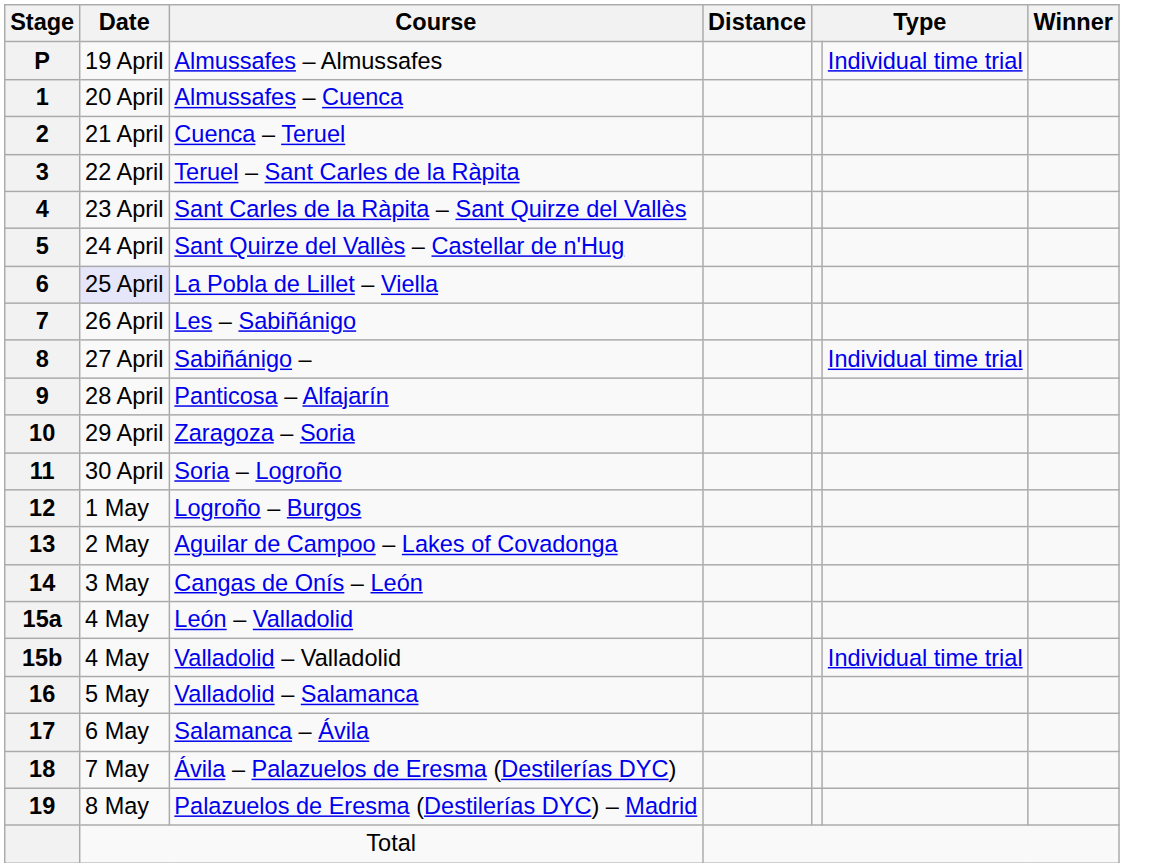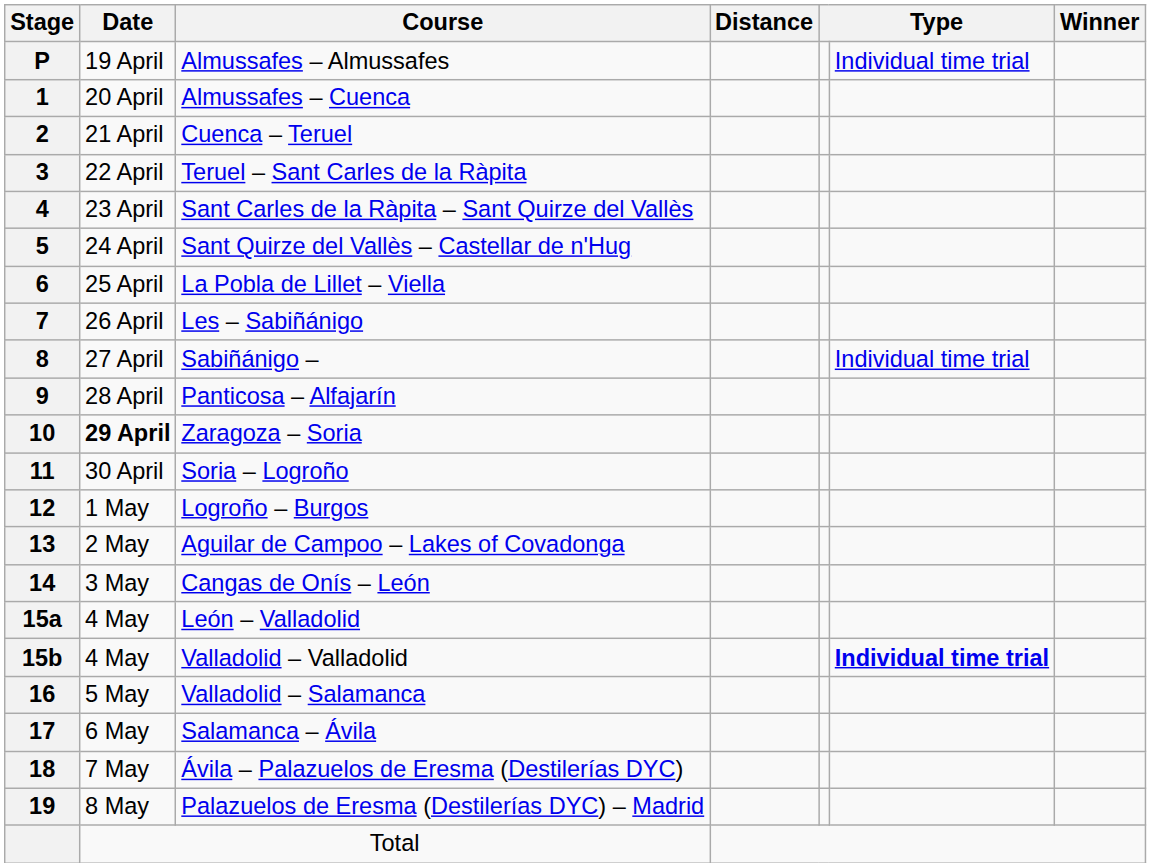(124, 284) lavender background -> (124, 284) no background
(124, 433) normal -> (128, 433) bold
(925, 657) normal -> (942, 657) bold
